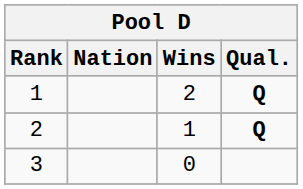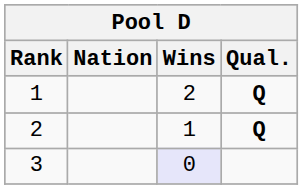(189, 166) no background -> (189, 166) lavender background
